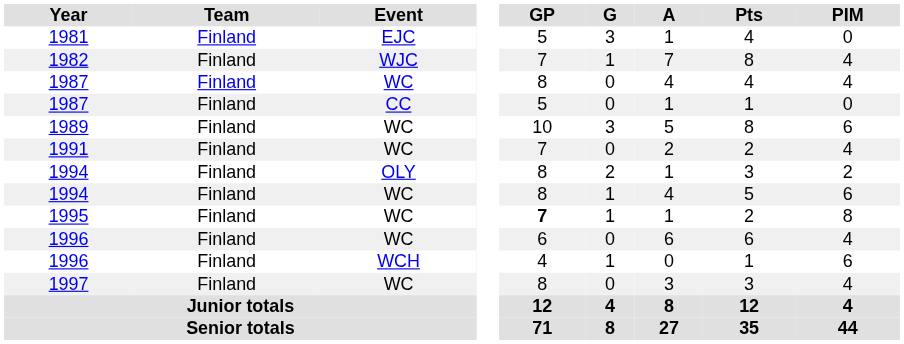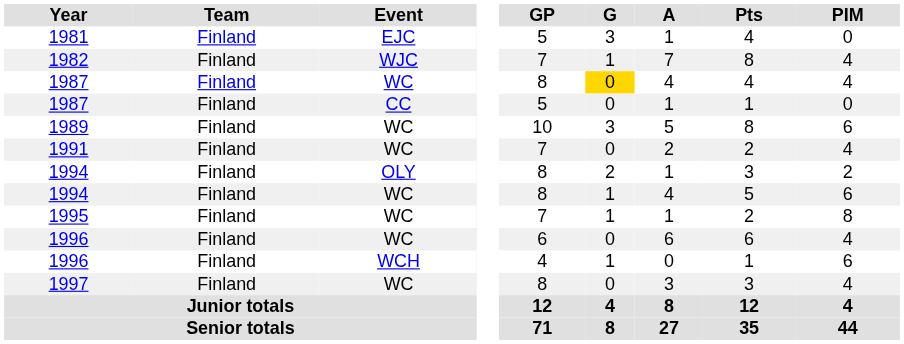(610, 82) no background -> (610, 82) gold background
(542, 216) bold -> (542, 216) normal
